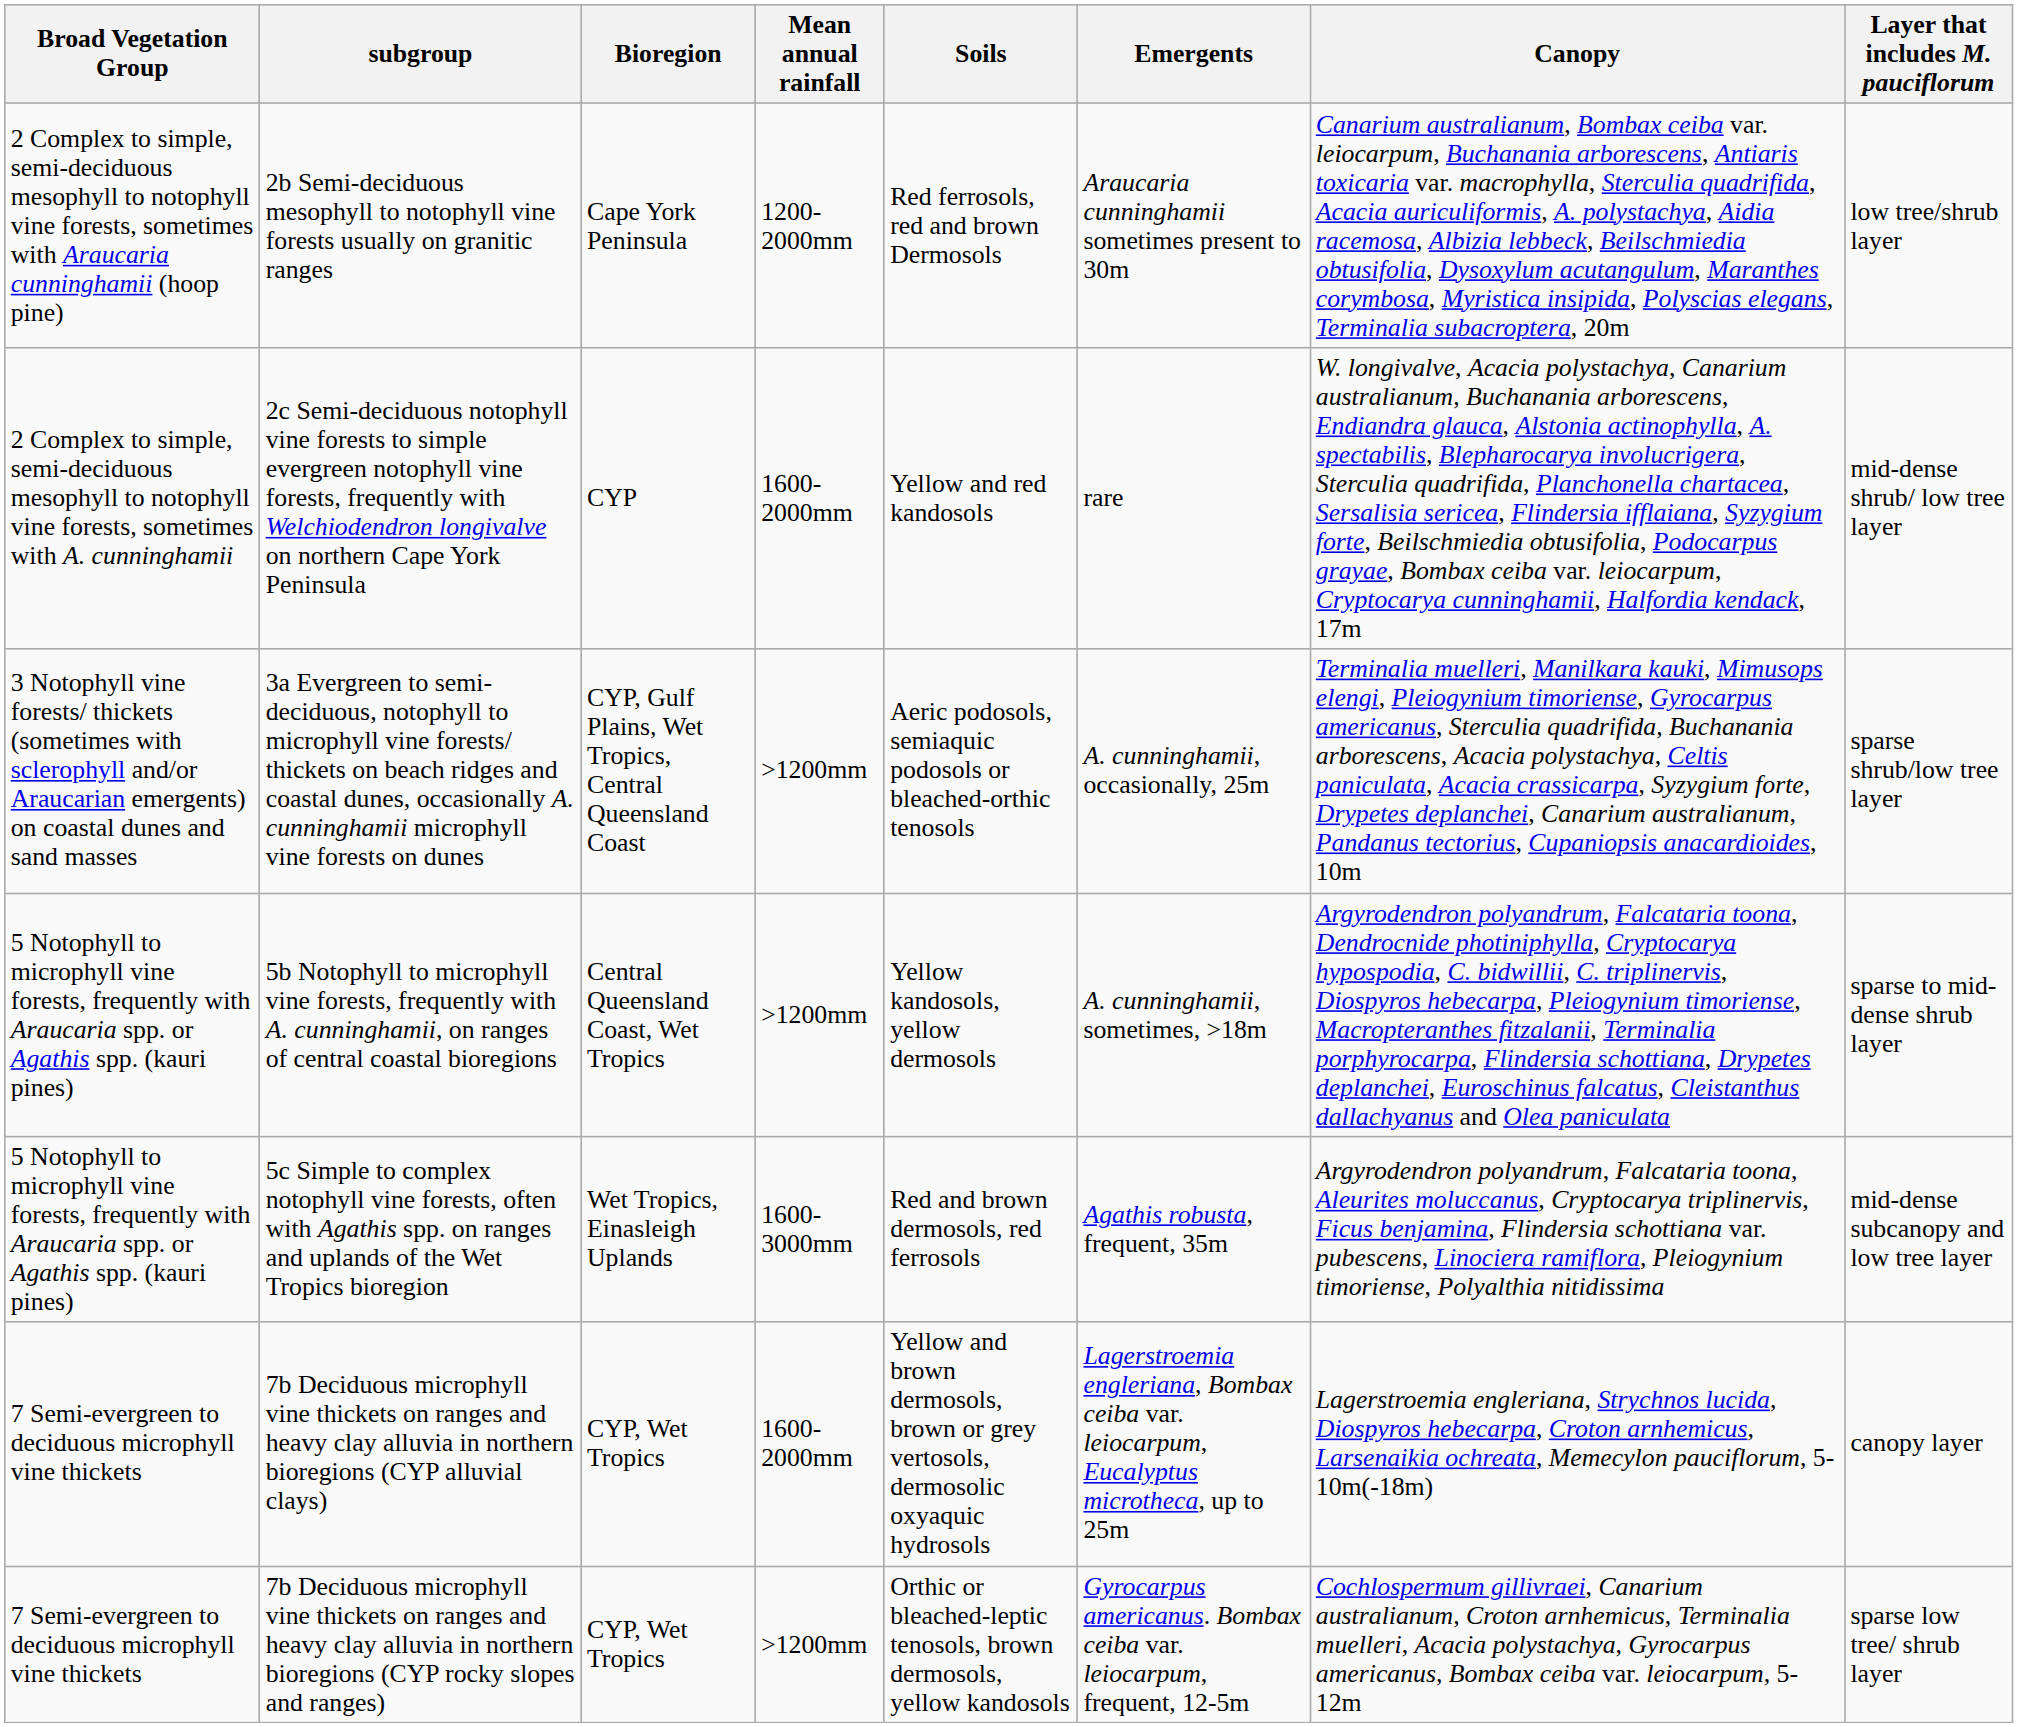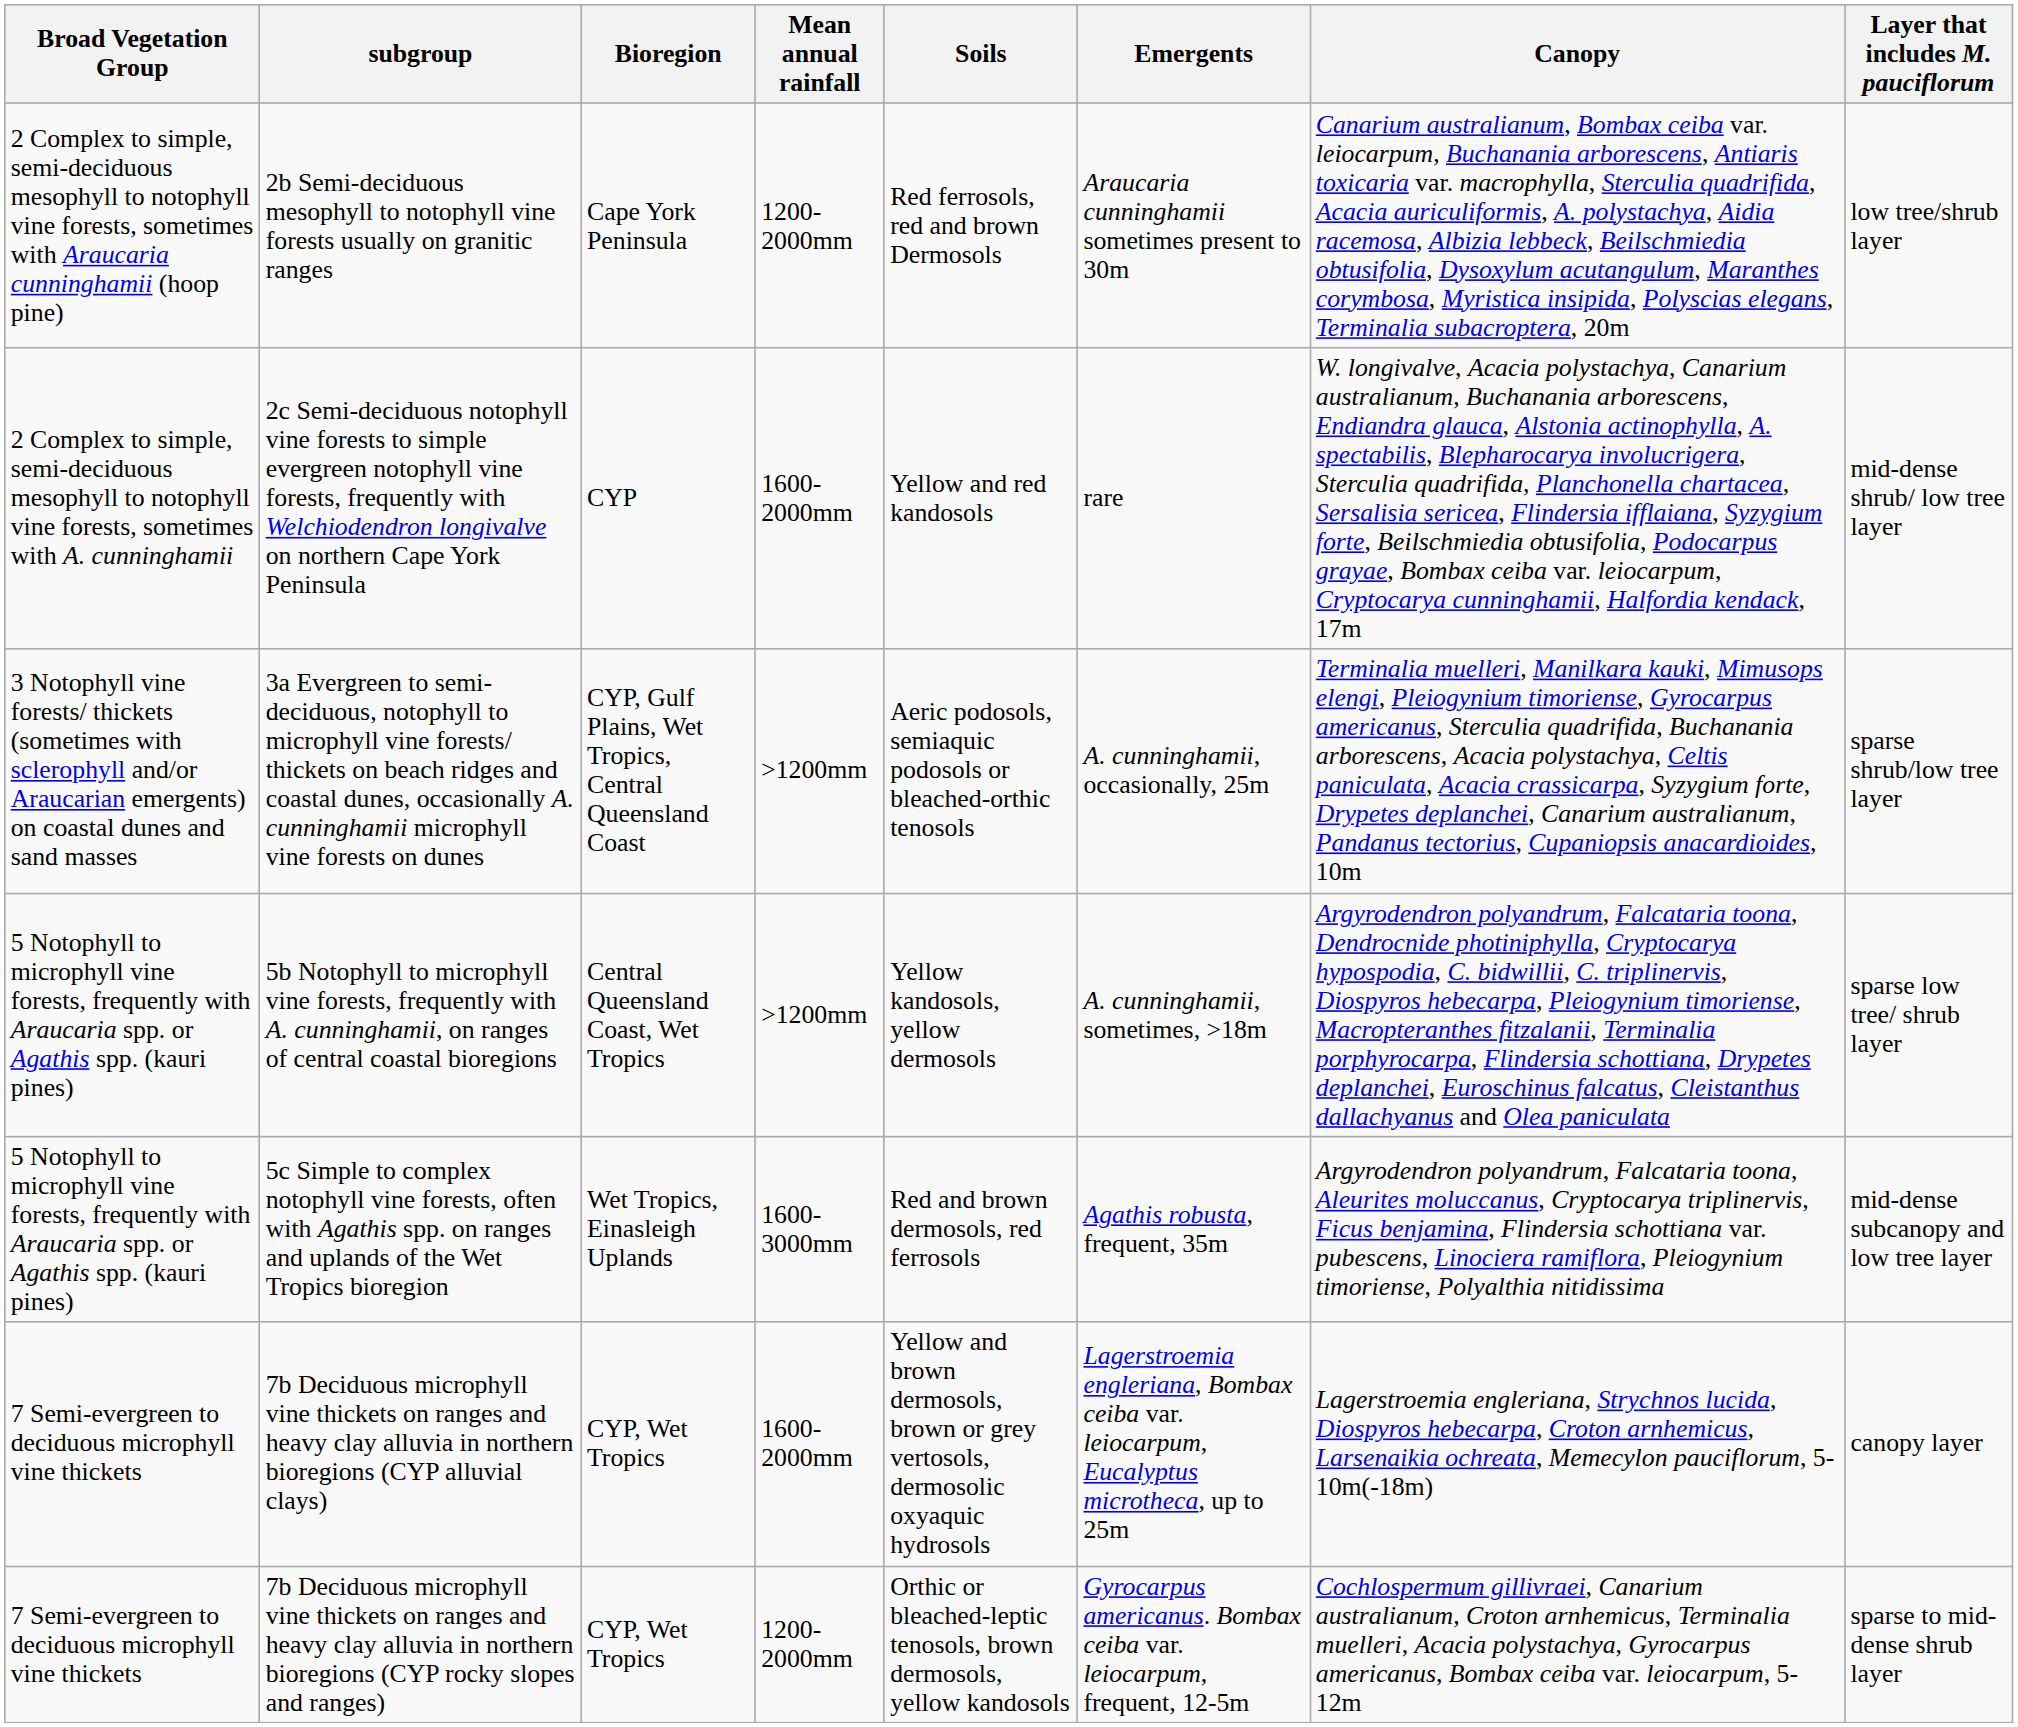(1923, 1014) sparse to mid-dense shrub layer -> (1905, 1014) sparse low tree/ shrub layer
(814, 1643) >1200mm -> (807, 1643) 1200-2000mm
(1905, 1643) sparse low tree/ shrub layer -> (1923, 1643) sparse to mid-dense shrub layer
